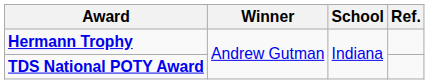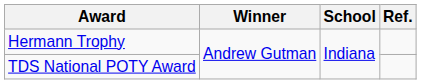(70, 41) bold -> (66, 41) normal
(106, 66) bold -> (102, 66) normal
